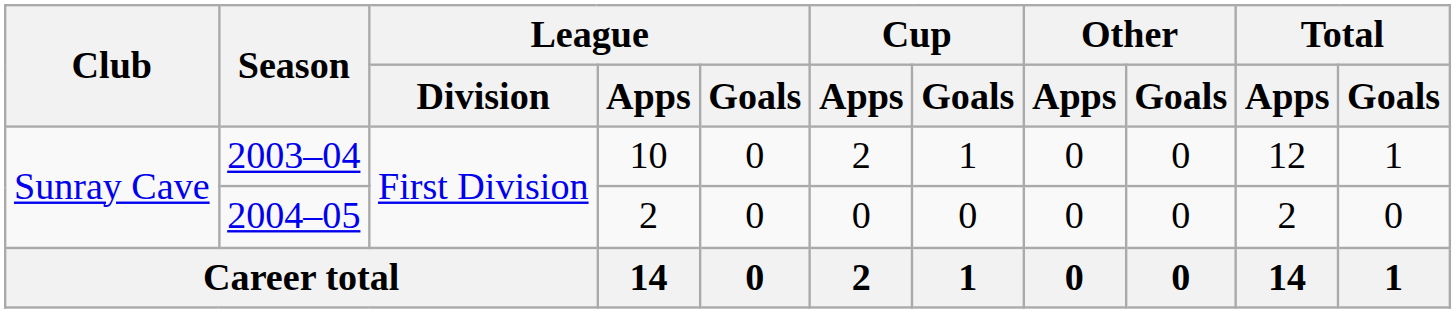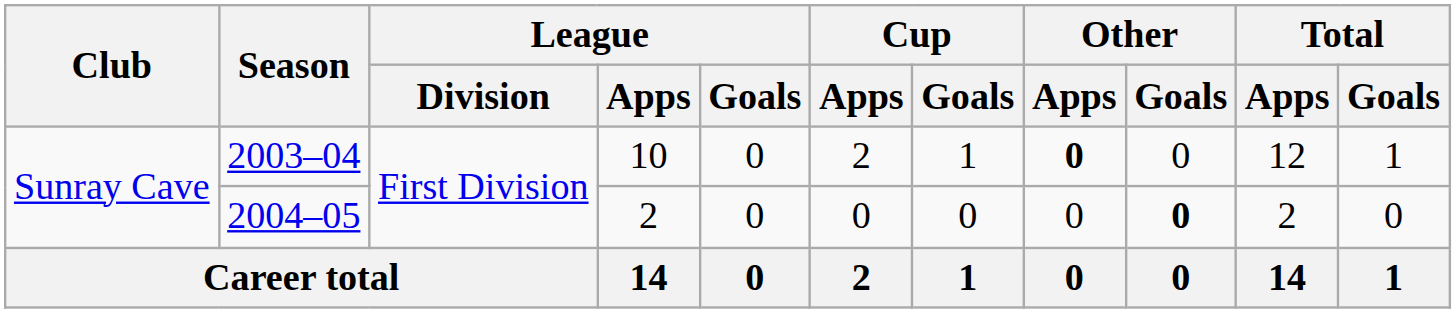(1074, 155) normal -> (1074, 155) bold
(1181, 215) normal -> (1181, 215) bold
